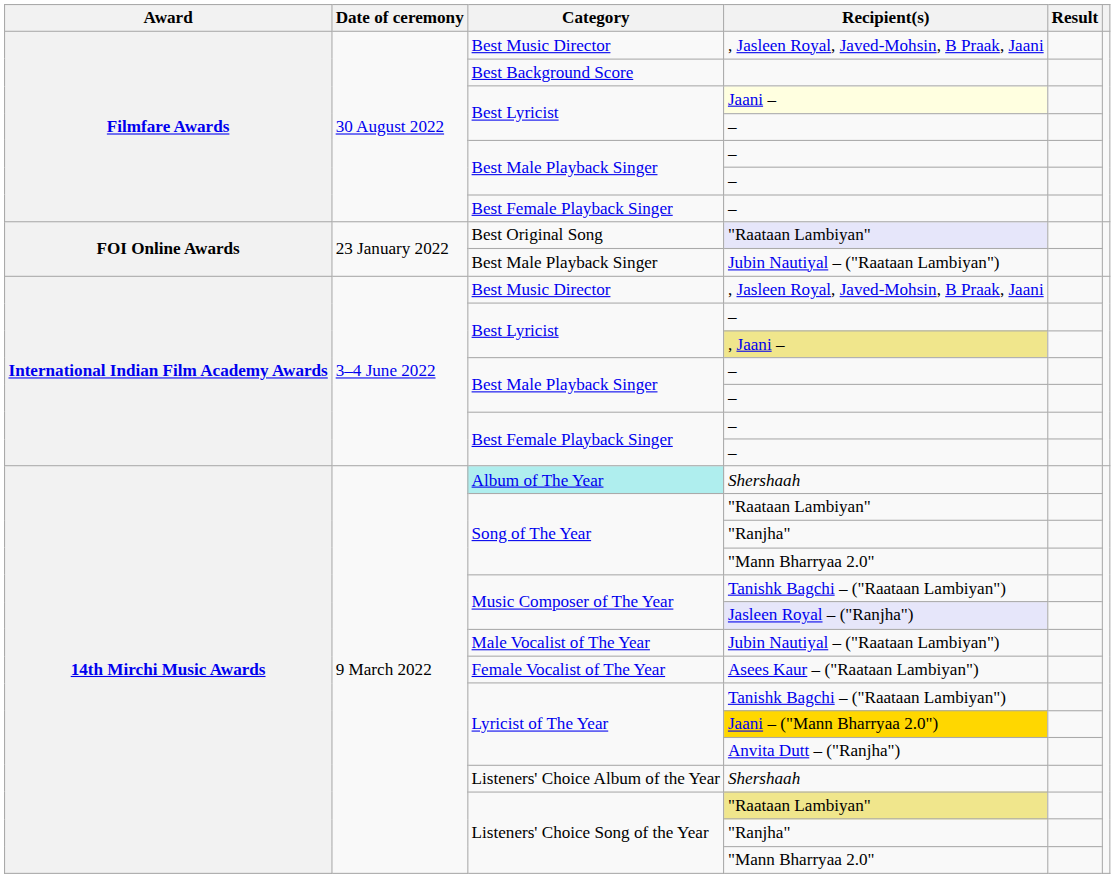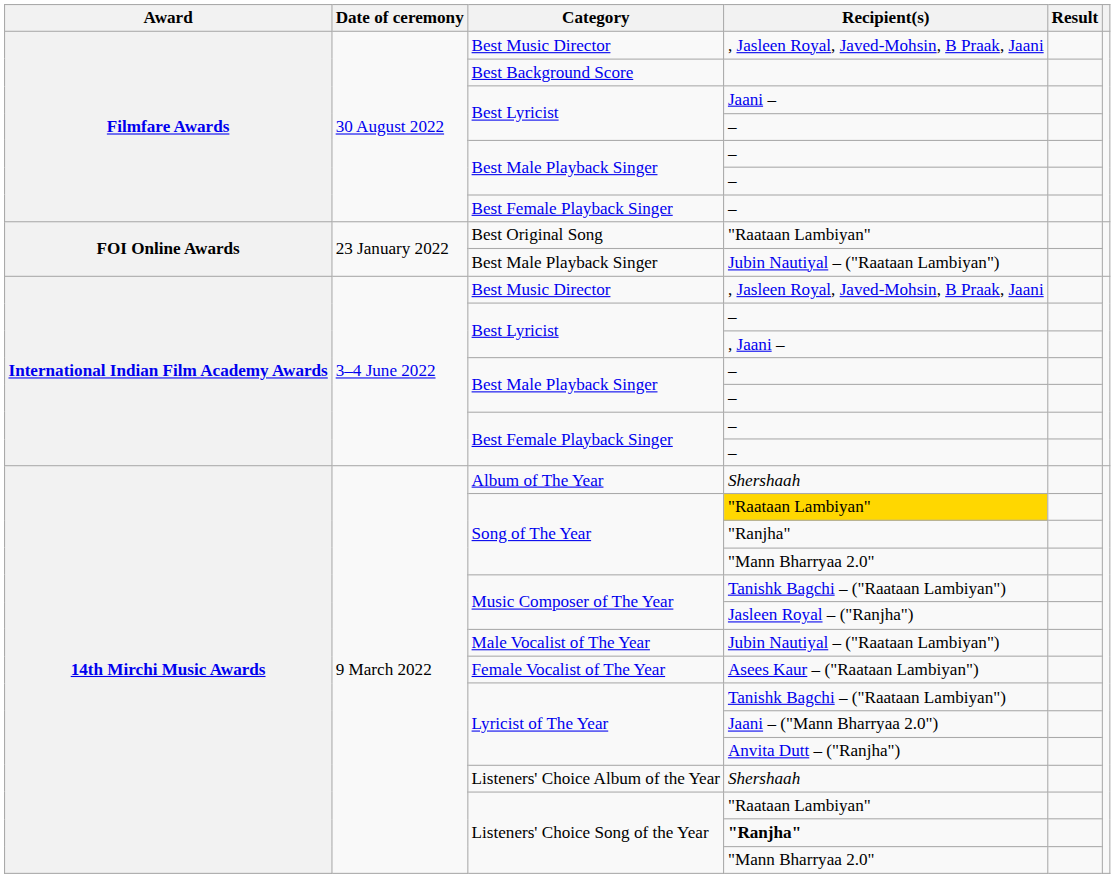(752, 99) lightyellow background -> (752, 99) no background
(799, 235) lavender background -> (799, 235) no background
(756, 343) khaki background -> (756, 343) no background
(538, 479) paleturquoise background -> (538, 479) no background
(799, 506) no background -> (799, 506) gold background
(821, 615) lavender background -> (821, 615) no background
(833, 724) gold background -> (833, 724) no background
(799, 805) khaki background -> (799, 805) no background
(759, 832) normal -> (765, 832) bold
